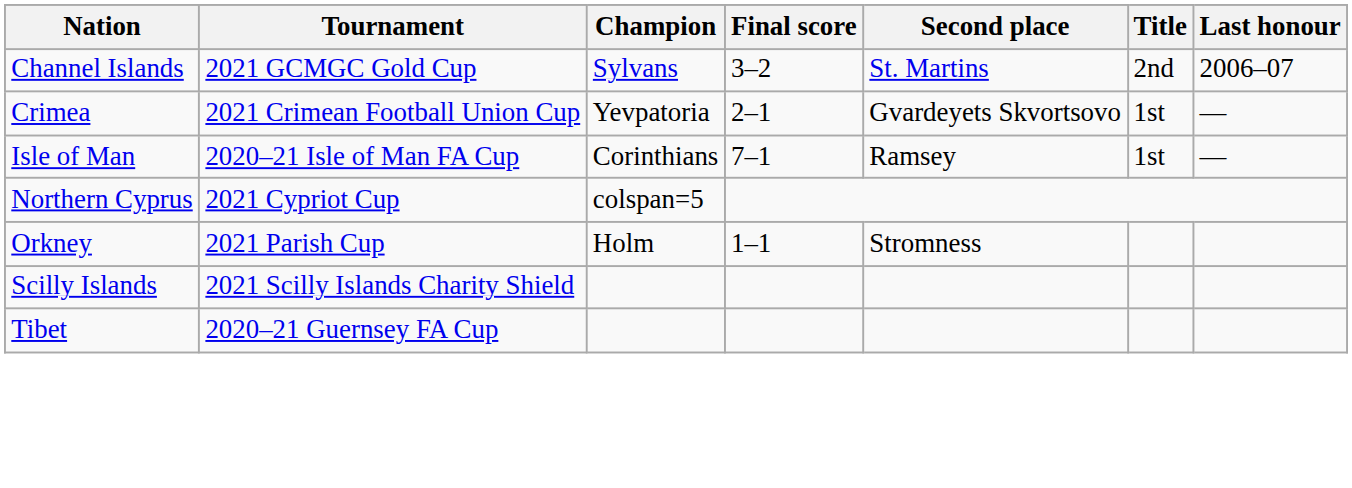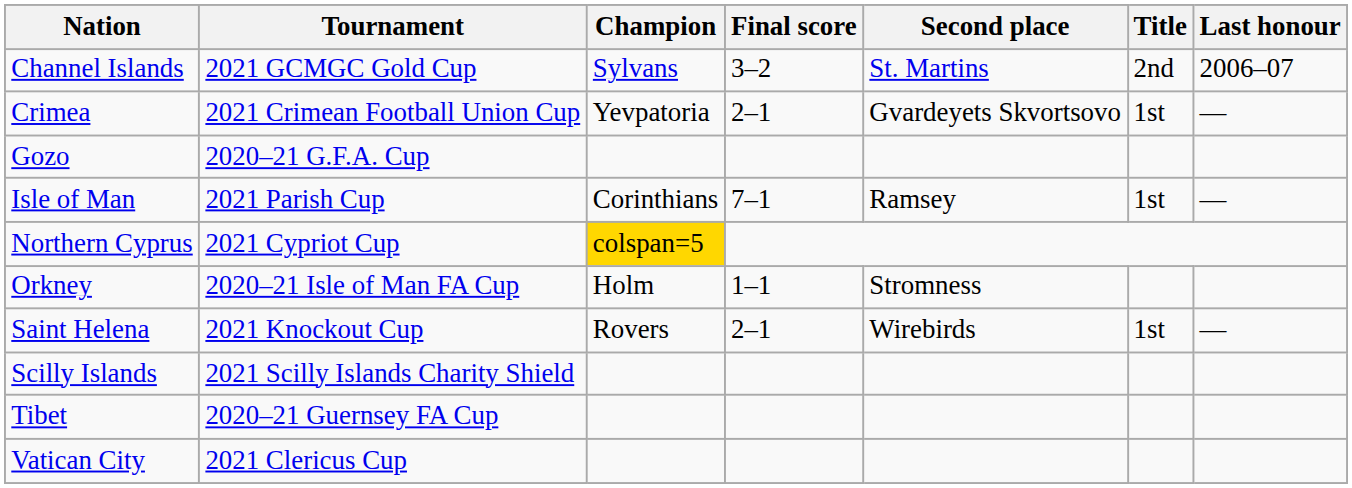+ row: (40, 156)
(362, 156) 2020–21 Isle of Man FA Cup -> (295, 199) 2021 Parish Cup
(648, 199) no background -> (648, 243) gold background
(295, 243) 2021 Parish Cup -> (362, 286) 2020–21 Isle of Man FA Cup
+ row: (80, 329)
+ row: (78, 459)
